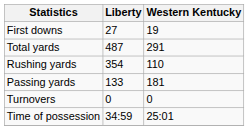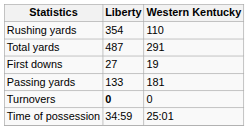rows swapped: (35, 30) <-> (42, 64)
(108, 99) normal -> (108, 99) bold
